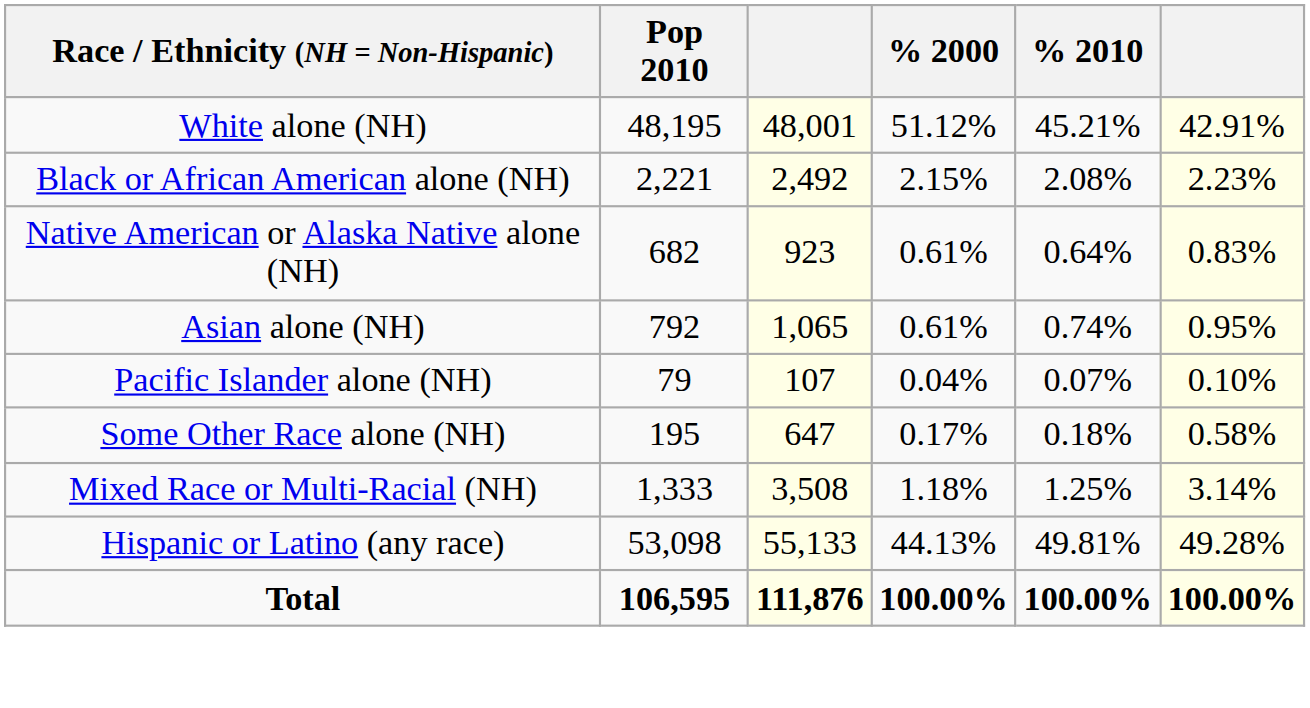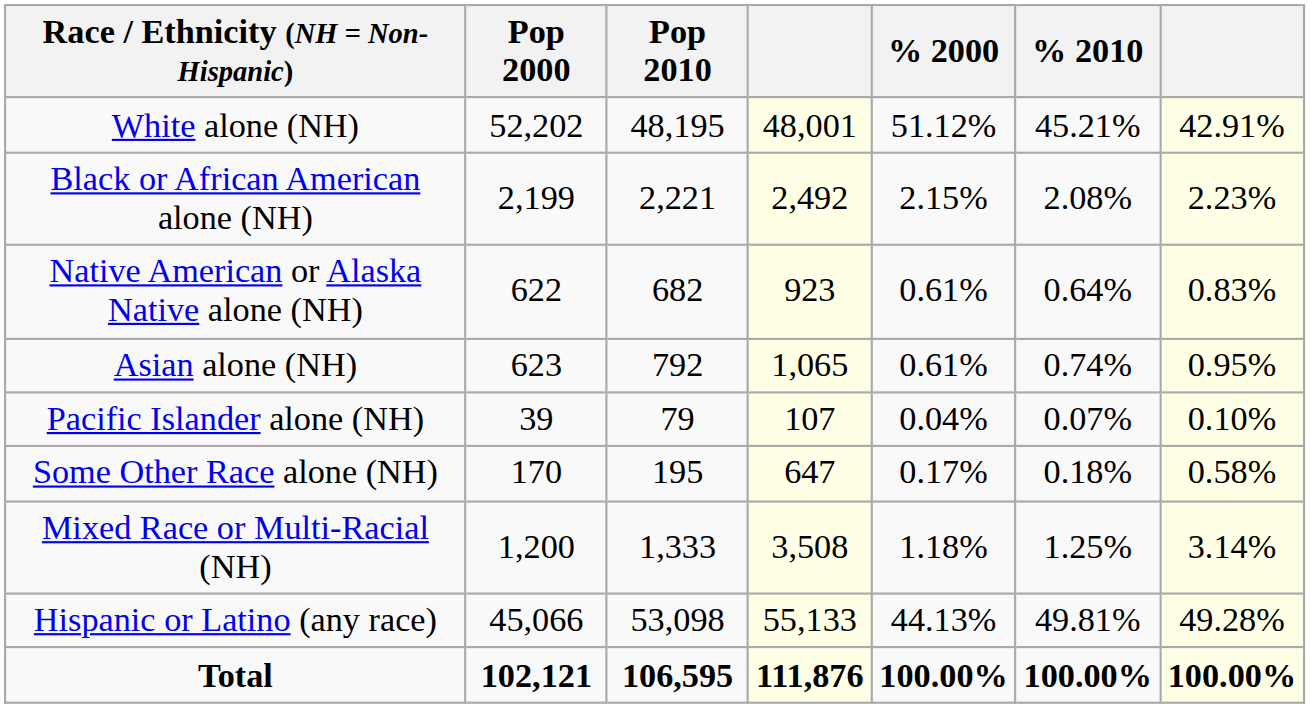+ column: (536, 50)
